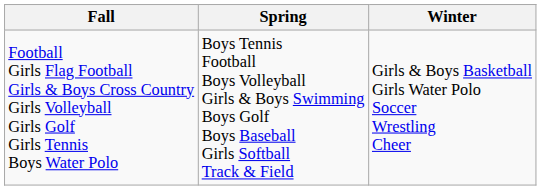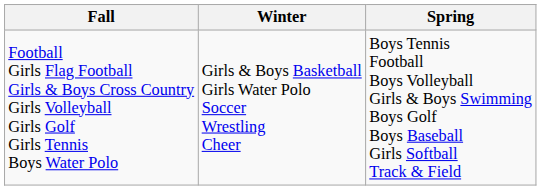columns swapped: (452, 17) <-> (283, 17)
